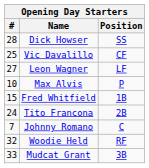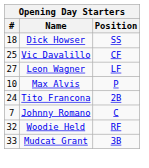(12, 40) 28 -> (12, 40) 18
- row: (59, 98)
